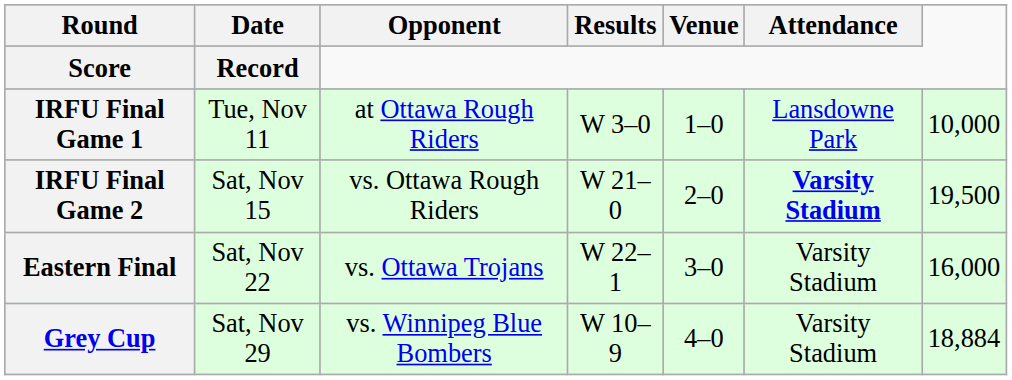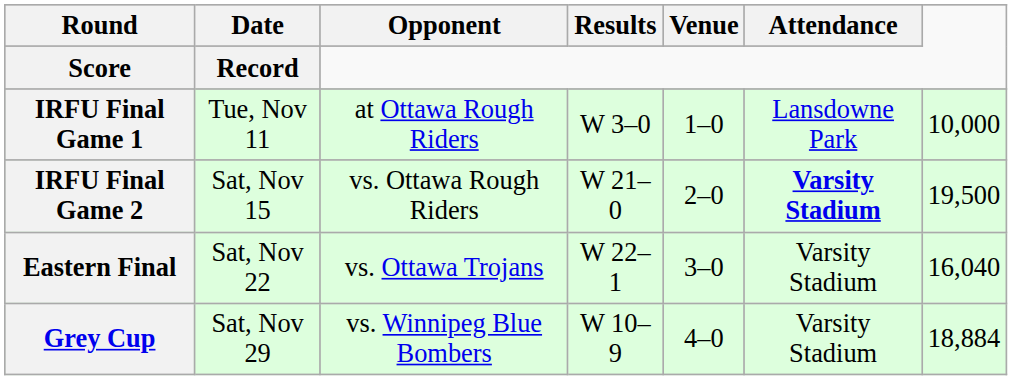(964, 267) 16,000 -> (964, 267) 16,040
